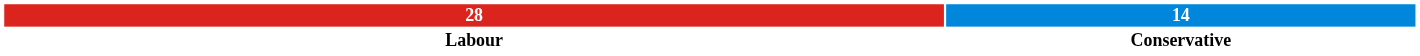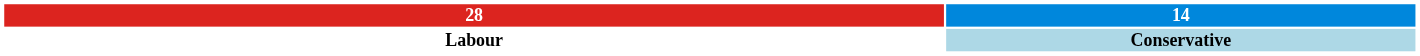(1181, 40) no background -> (1181, 40) lightblue background
